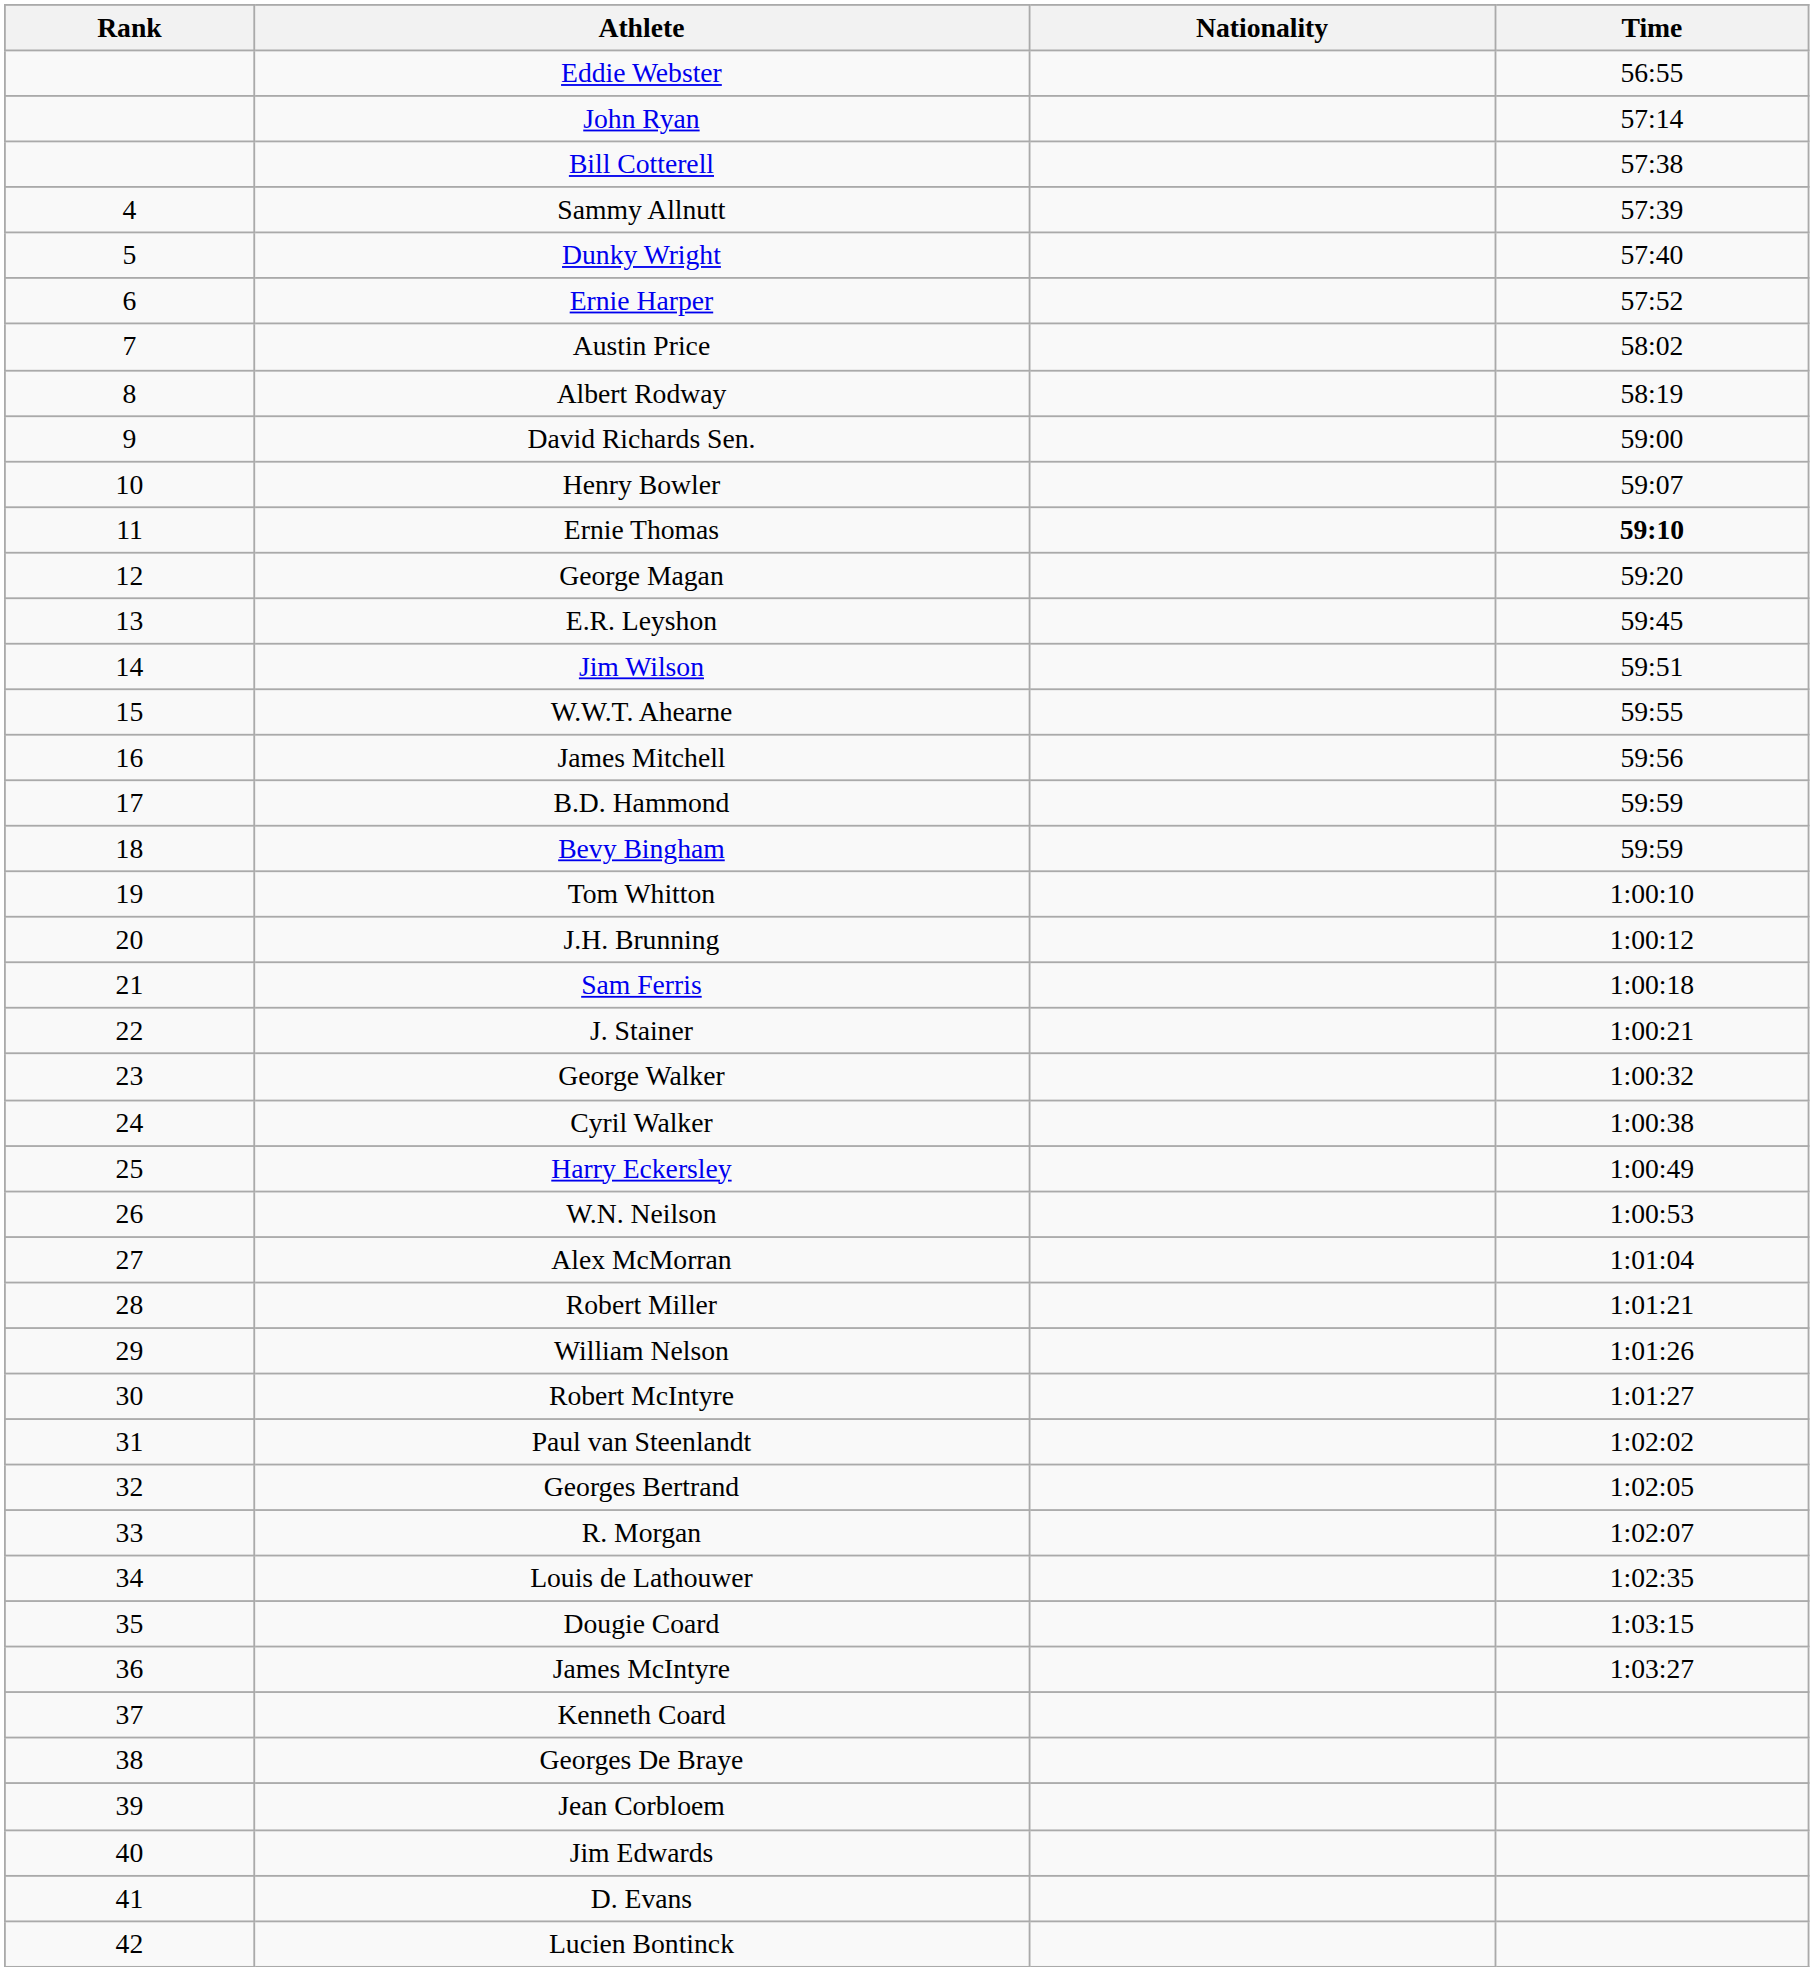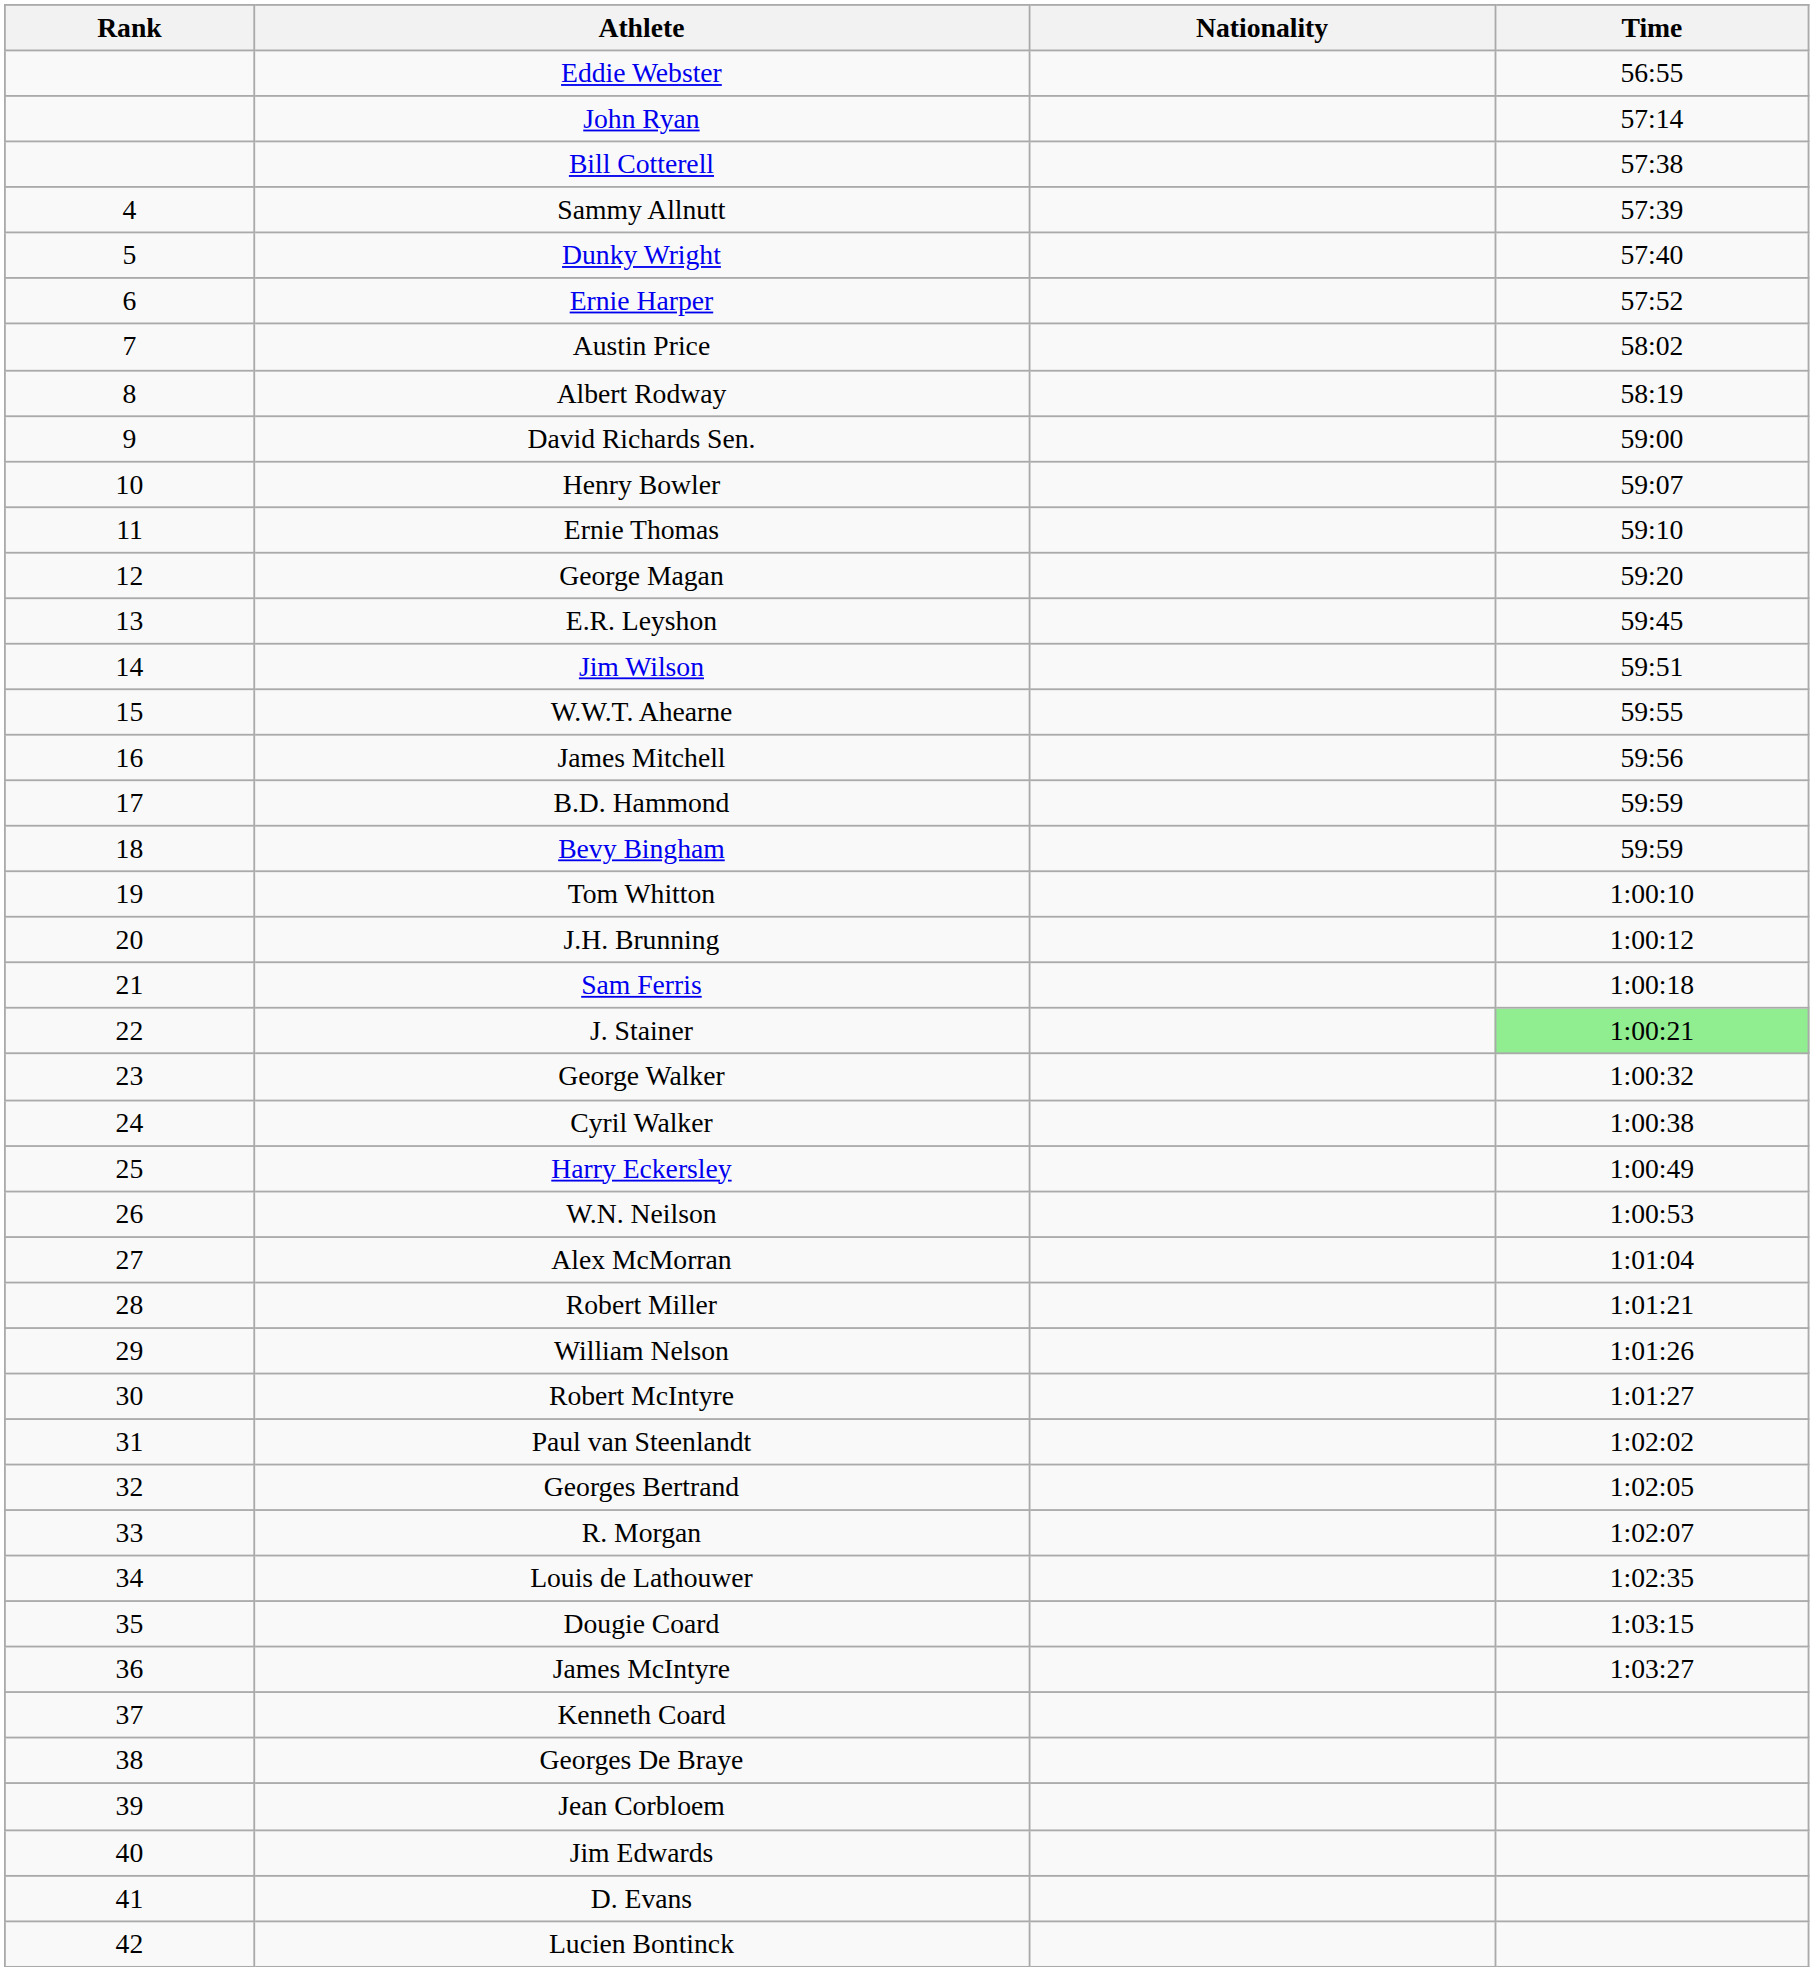(1652, 529) bold -> (1652, 529) normal
(1652, 1030) no background -> (1652, 1030) lightgreen background
